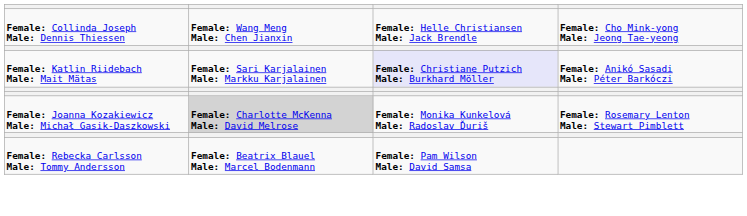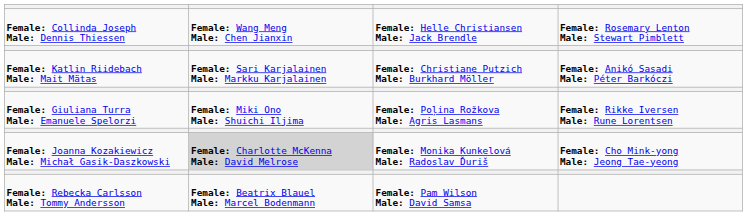(619, 33) Female: Cho Mink-yong Male: Jeong Tae-yeong -> (625, 33) Female: Rosemary Lenton Male: Stewart Pimblett
(449, 74) lavender background -> (449, 74) no background
+ row: (71, 115)
(625, 120) Female: Rosemary Lenton Male: Stewart Pimblett -> (619, 157) Female: Cho Mink-yong Male: Jeong Tae-yeong
